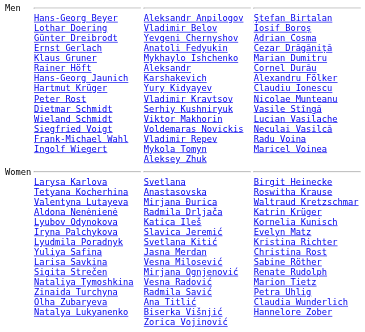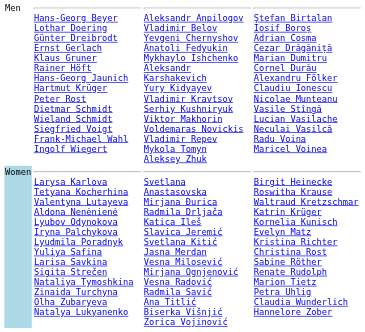(18, 172) no background -> (18, 172) lightblue background
